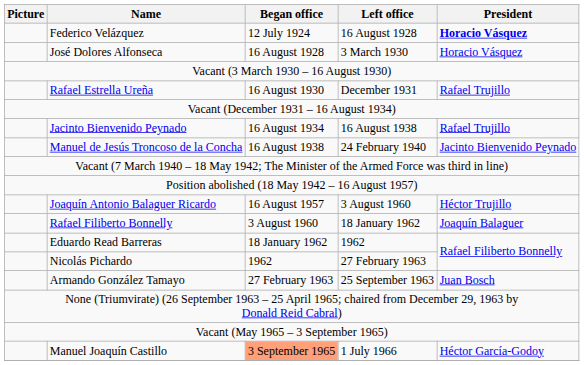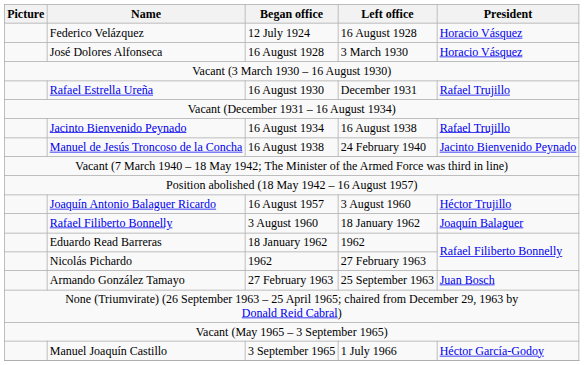(483, 33) bold -> (481, 33) normal
(292, 351) lightsalmon background -> (292, 351) no background
